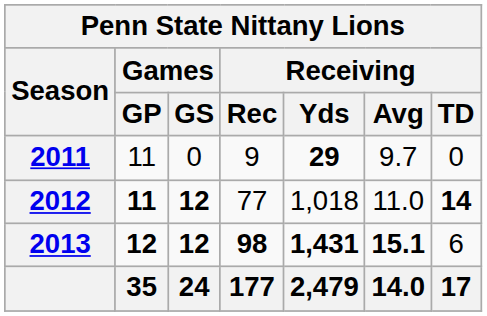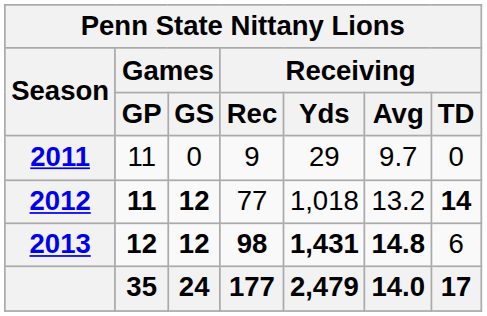(324, 157) bold -> (324, 157) normal
(398, 200) 11.0 -> (398, 200) 13.2
(398, 244) 15.1 -> (398, 244) 14.8
